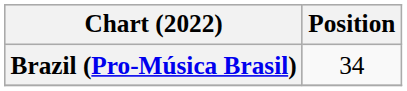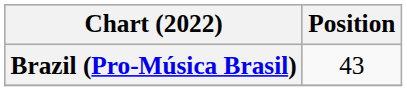(352, 64) 34 -> (352, 64) 43
